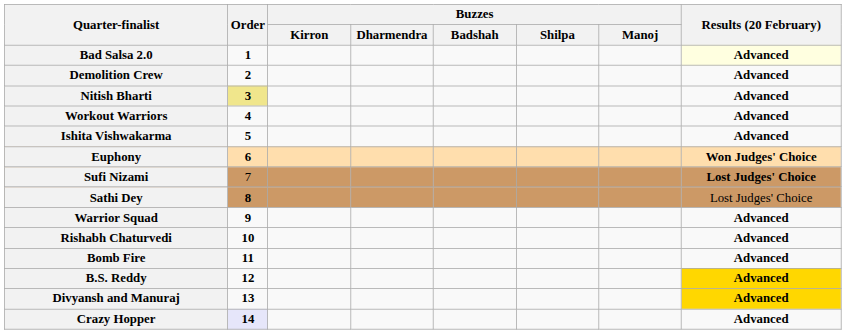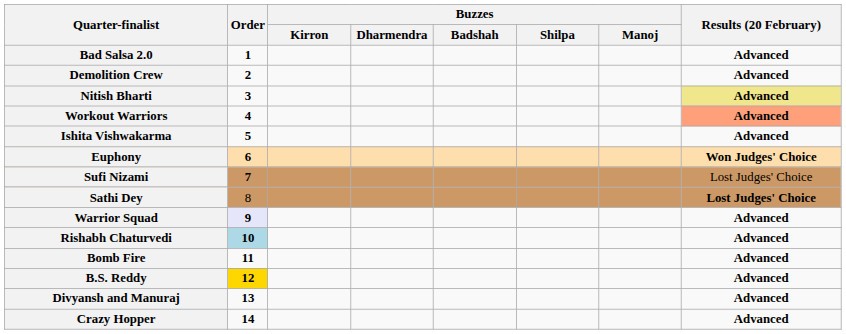(761, 55) lightyellow background -> (761, 55) no background
(248, 95) khaki background -> (248, 95) no background
(761, 95) no background -> (761, 95) khaki background
(761, 116) no background -> (761, 116) lightsalmon background
(248, 177) normal -> (248, 177) bold
(761, 177) bold -> (761, 177) normal
(248, 197) bold -> (248, 197) normal
(761, 197) normal -> (761, 197) bold
(248, 217) no background -> (248, 217) lavender background
(248, 237) no background -> (248, 237) lightblue background
(248, 278) no background -> (248, 278) gold background
(761, 278) gold background -> (761, 278) no background
(761, 298) gold background -> (761, 298) no background
(248, 319) lavender background -> (248, 319) no background
